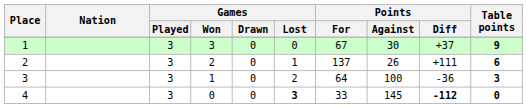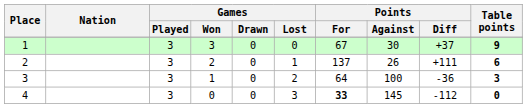(295, 95) bold -> (295, 95) normal
(341, 95) normal -> (341, 95) bold
(445, 95) bold -> (445, 95) normal
